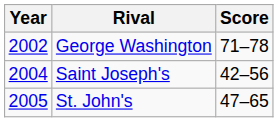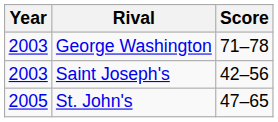(28, 46) 2002 -> (28, 46) 2003
(28, 74) 2004 -> (28, 74) 2003
